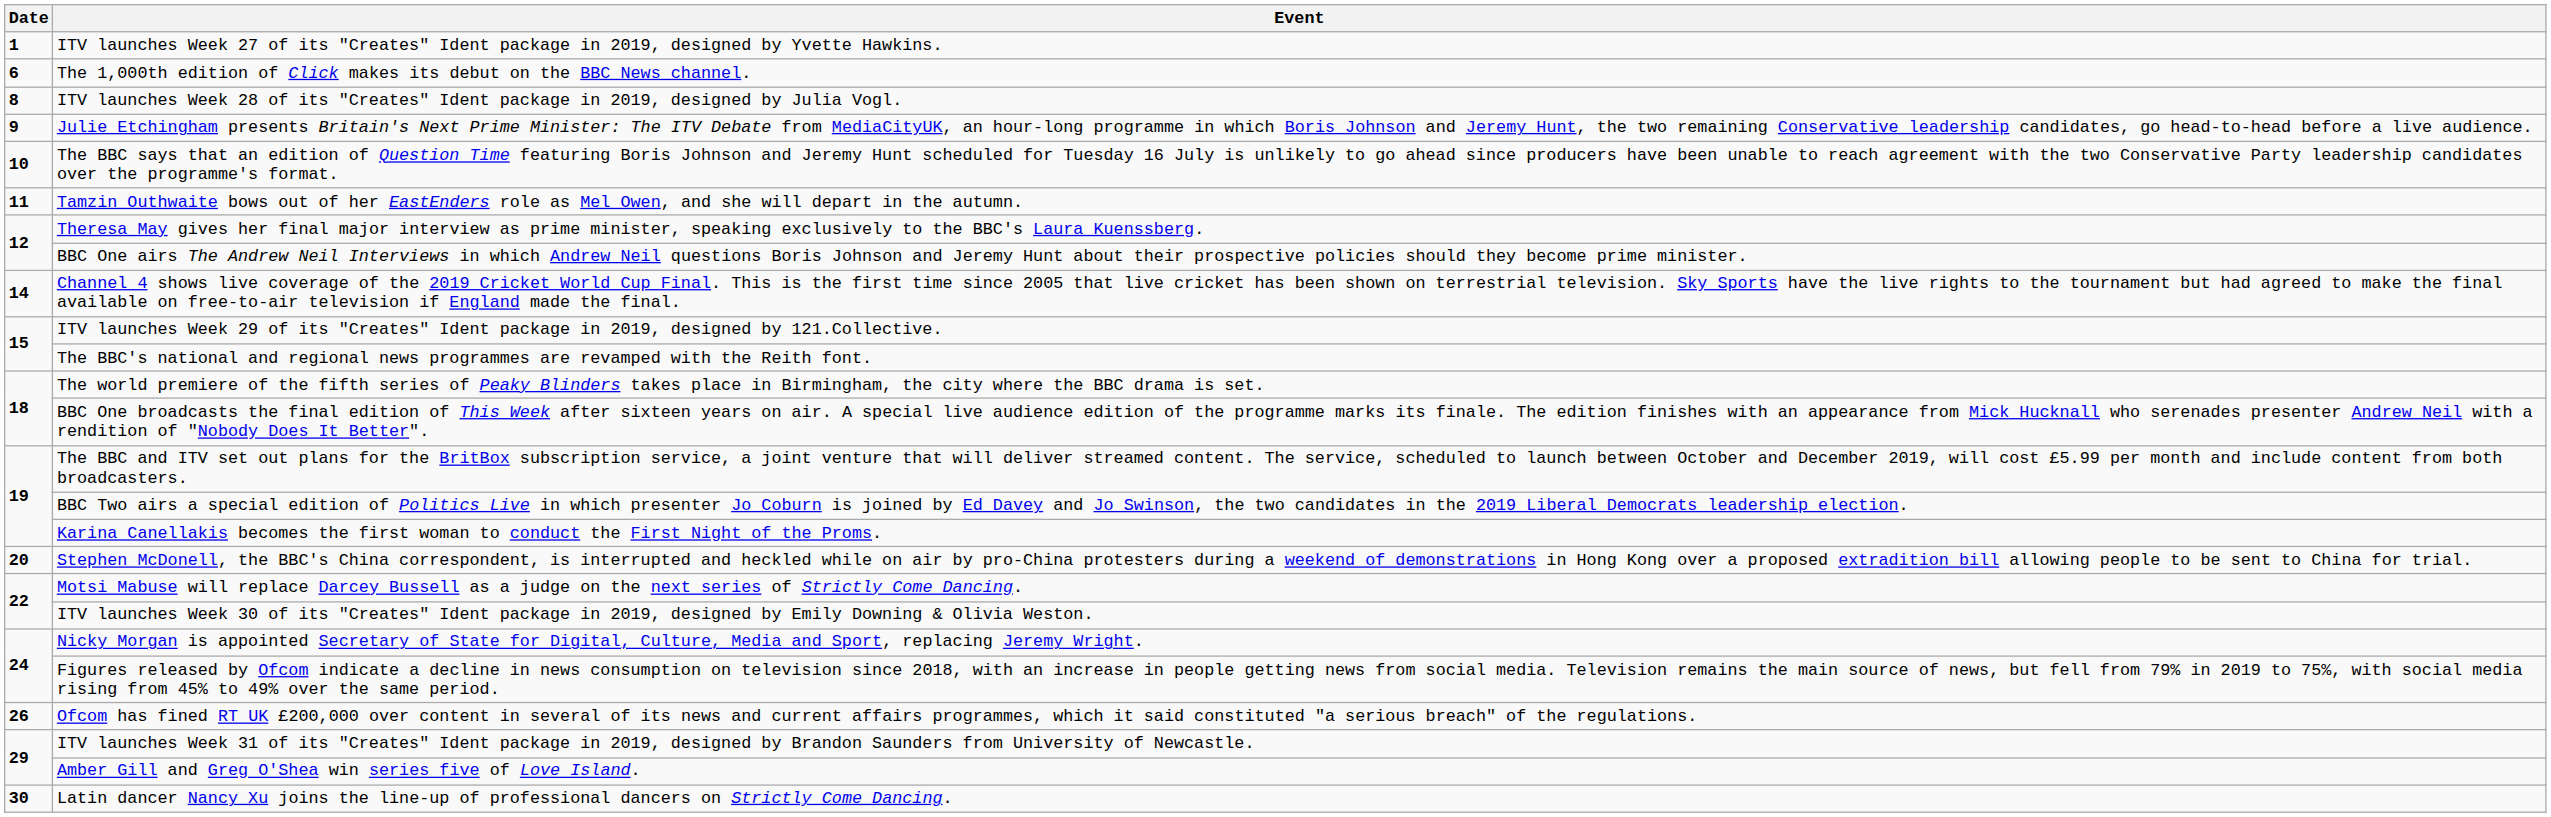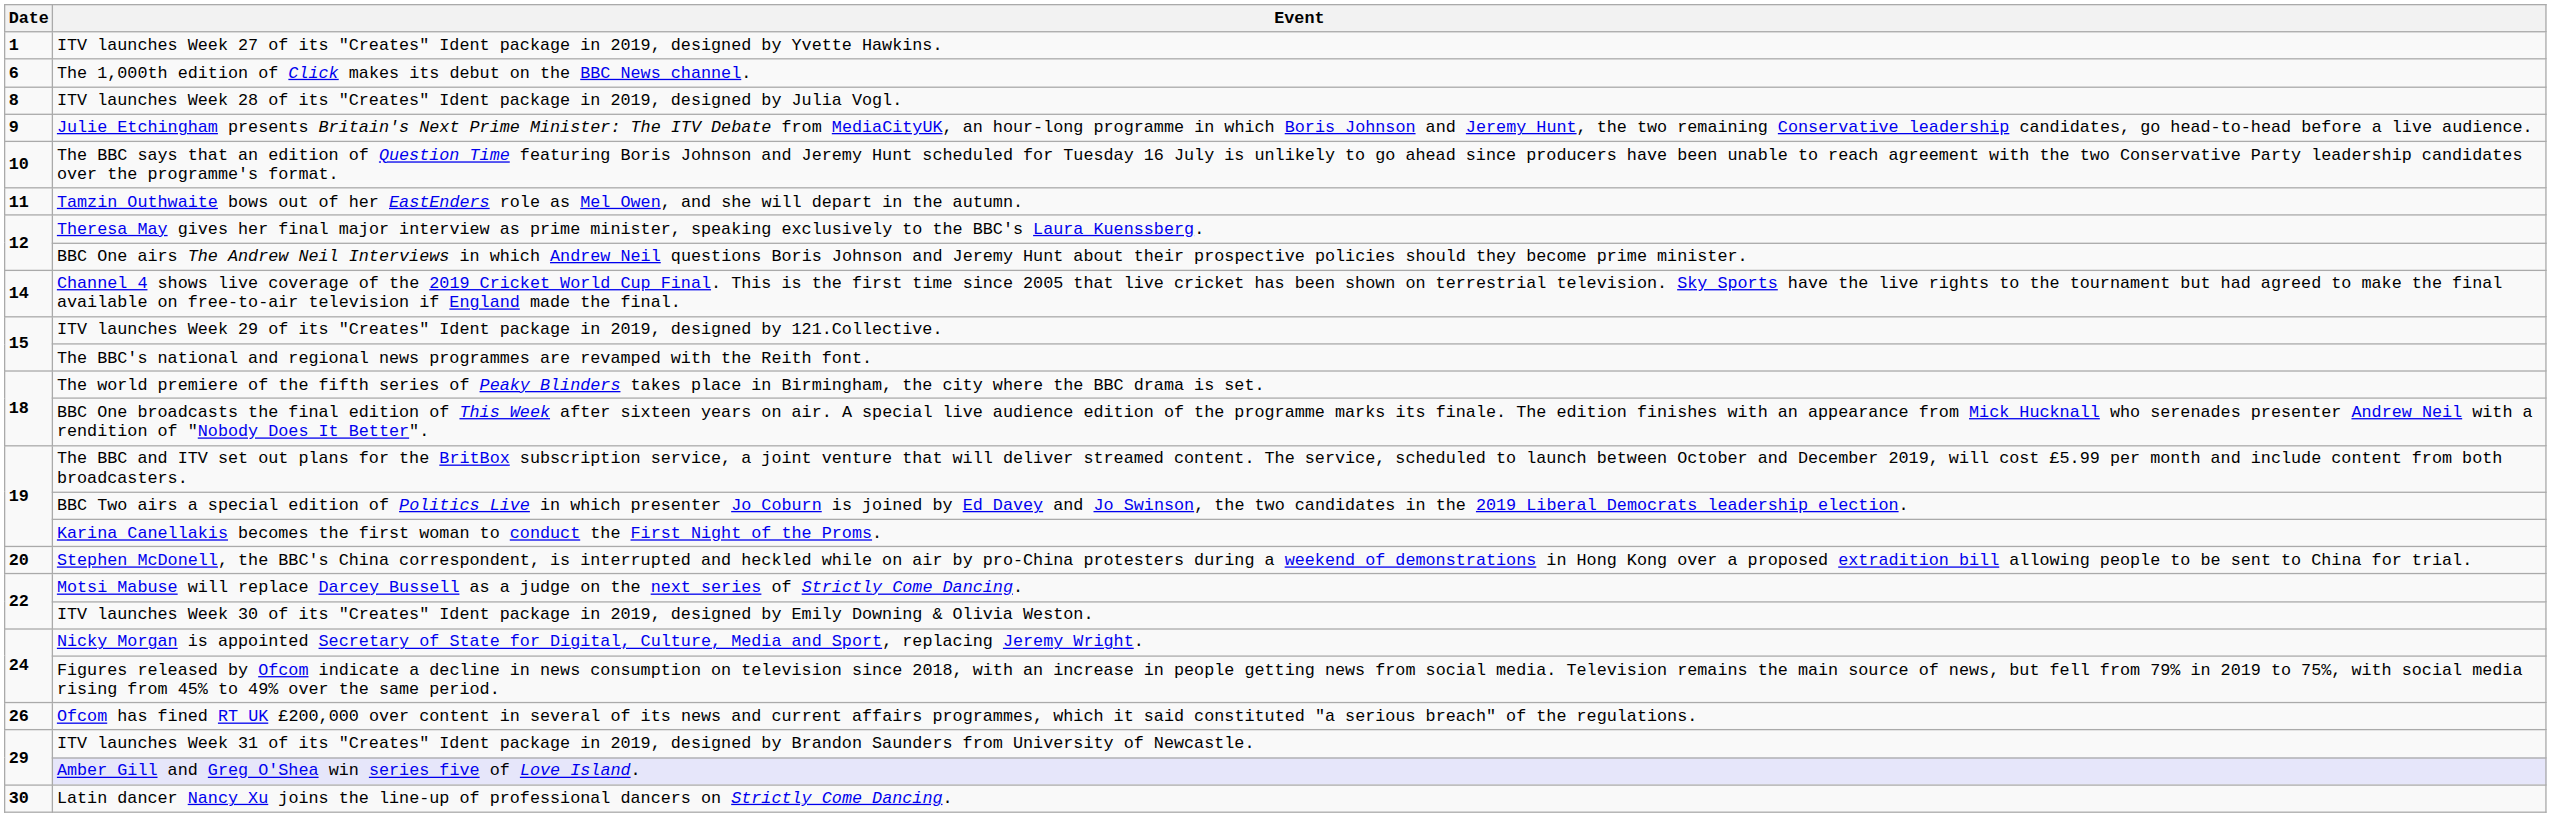(349, 771) no background -> (349, 771) lavender background
